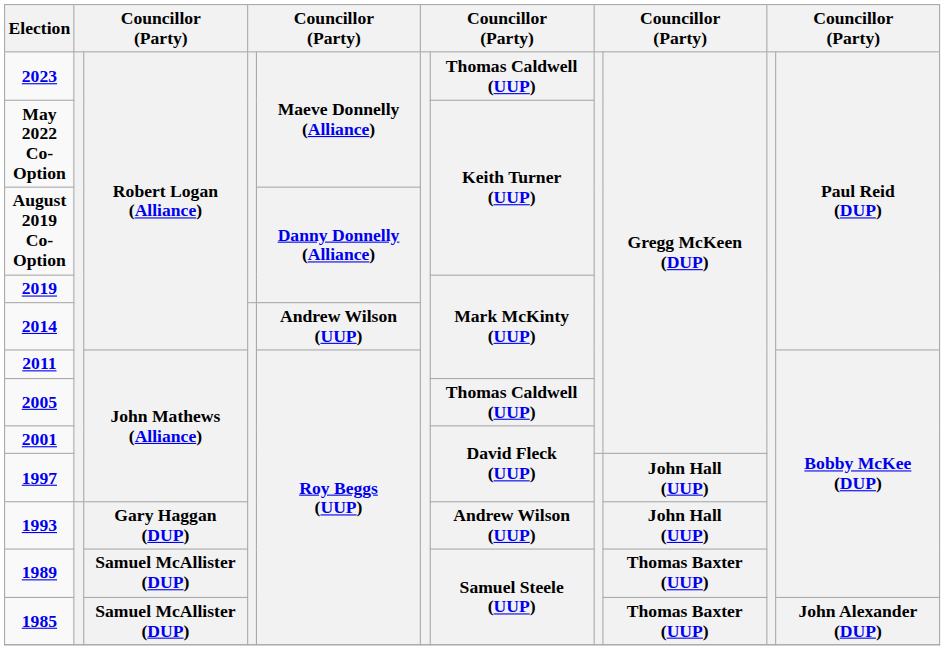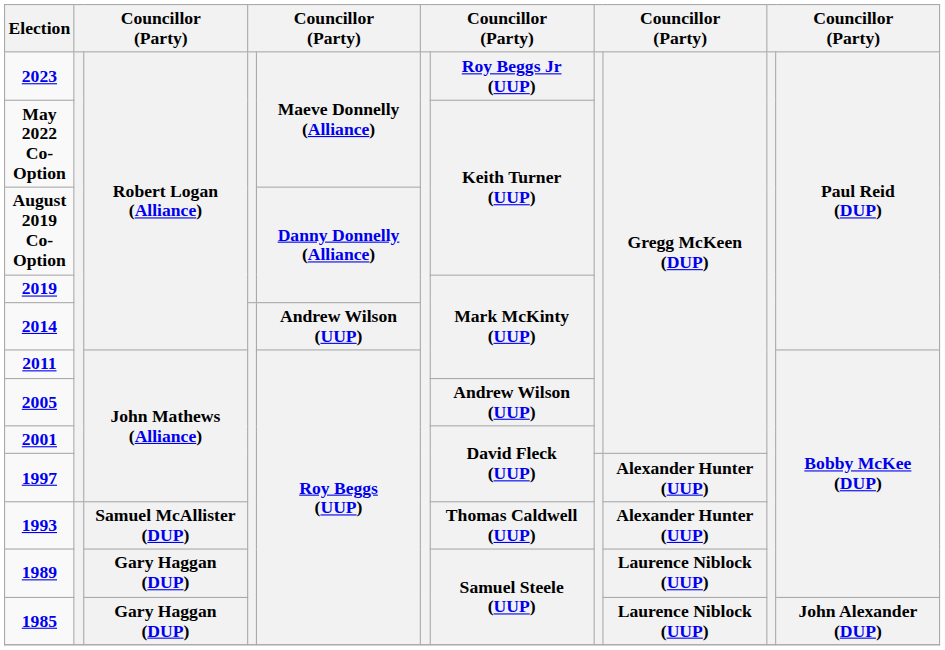(512, 76) Thomas Caldwell (UUP) -> (512, 76) Roy Beggs Jr (UUP)
(512, 401) Thomas Caldwell (UUP) -> (512, 401) Andrew Wilson (UUP)
(685, 477) John Hall (UUP) -> (685, 477) Alexander Hunter (UUP)
(165, 525) Gary Haggan (DUP) -> (165, 525) Samuel McAllister (DUP)
(512, 525) Andrew Wilson (UUP) -> (512, 525) Thomas Caldwell (UUP)
(685, 525) John Hall (UUP) -> (685, 525) Alexander Hunter (UUP)
(165, 572) Samuel McAllister (DUP) -> (165, 572) Gary Haggan (DUP)
(685, 572) Thomas Baxter (UUP) -> (685, 572) Laurence Niblock (UUP)
(165, 620) Samuel McAllister (DUP) -> (165, 620) Gary Haggan (DUP)
(685, 620) Thomas Baxter (UUP) -> (685, 620) Laurence Niblock (UUP)
